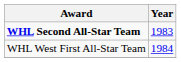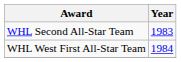(74, 31) bold -> (70, 31) normal
